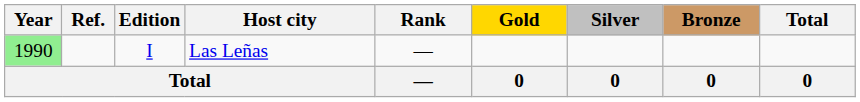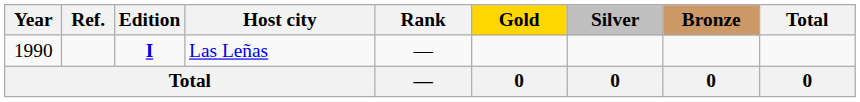(33, 50) lightgreen background -> (33, 50) no background
(149, 50) normal -> (149, 50) bold
